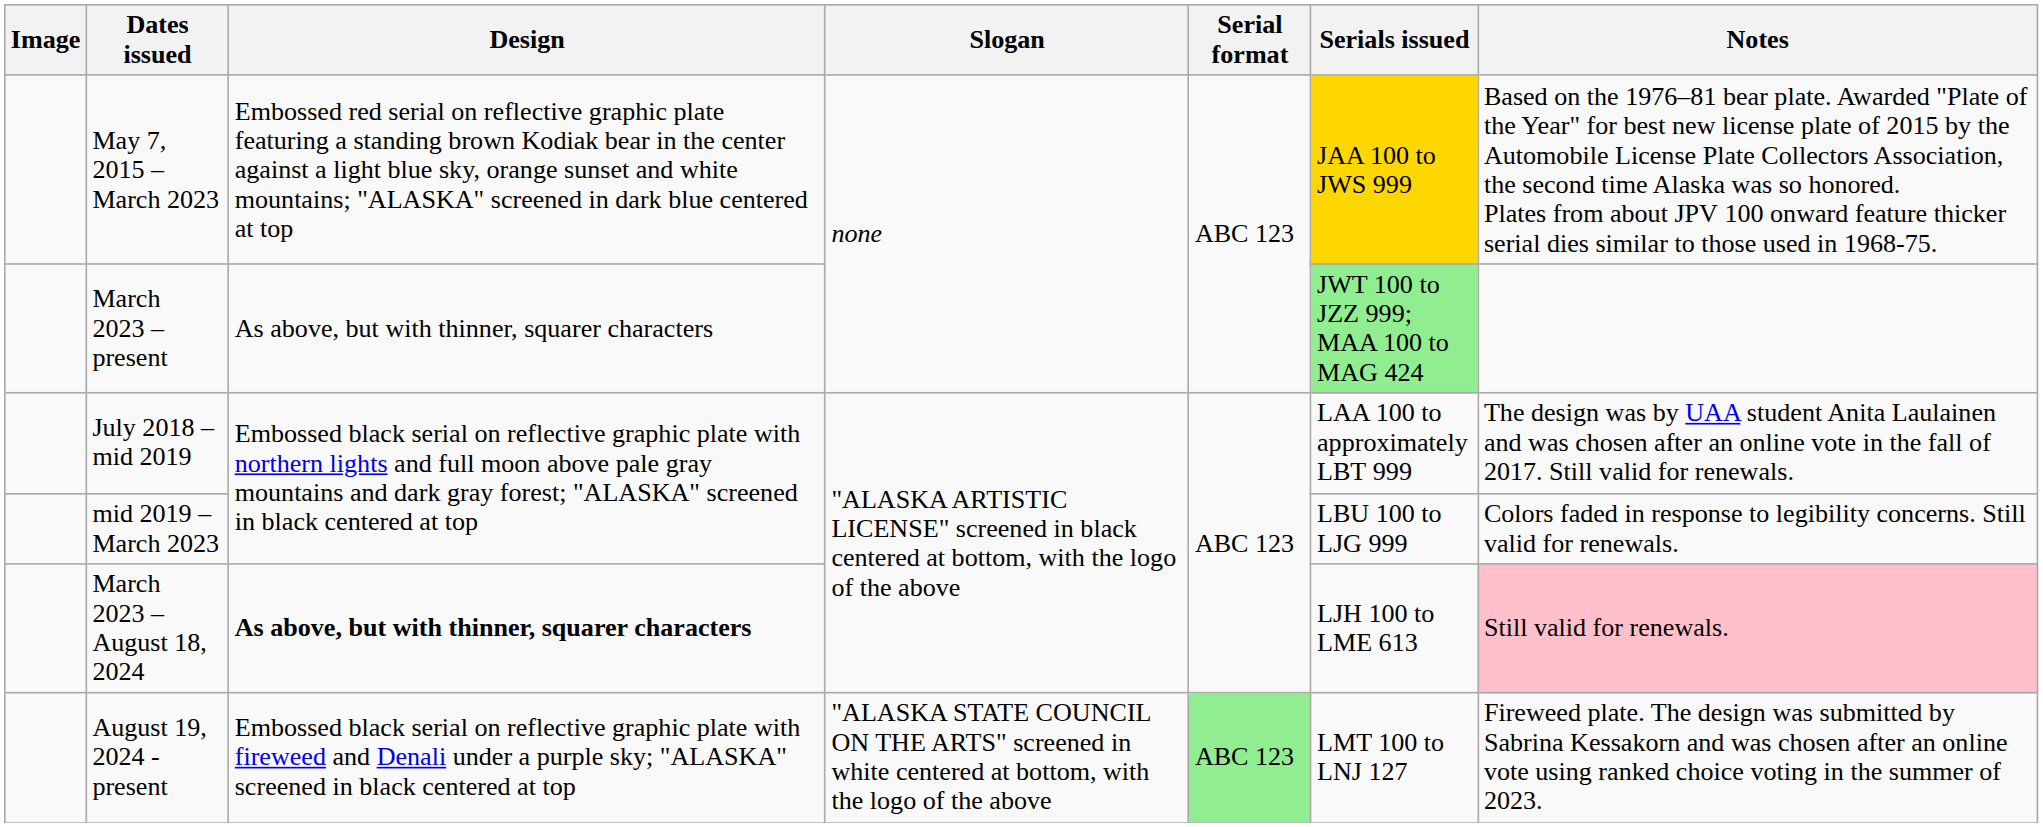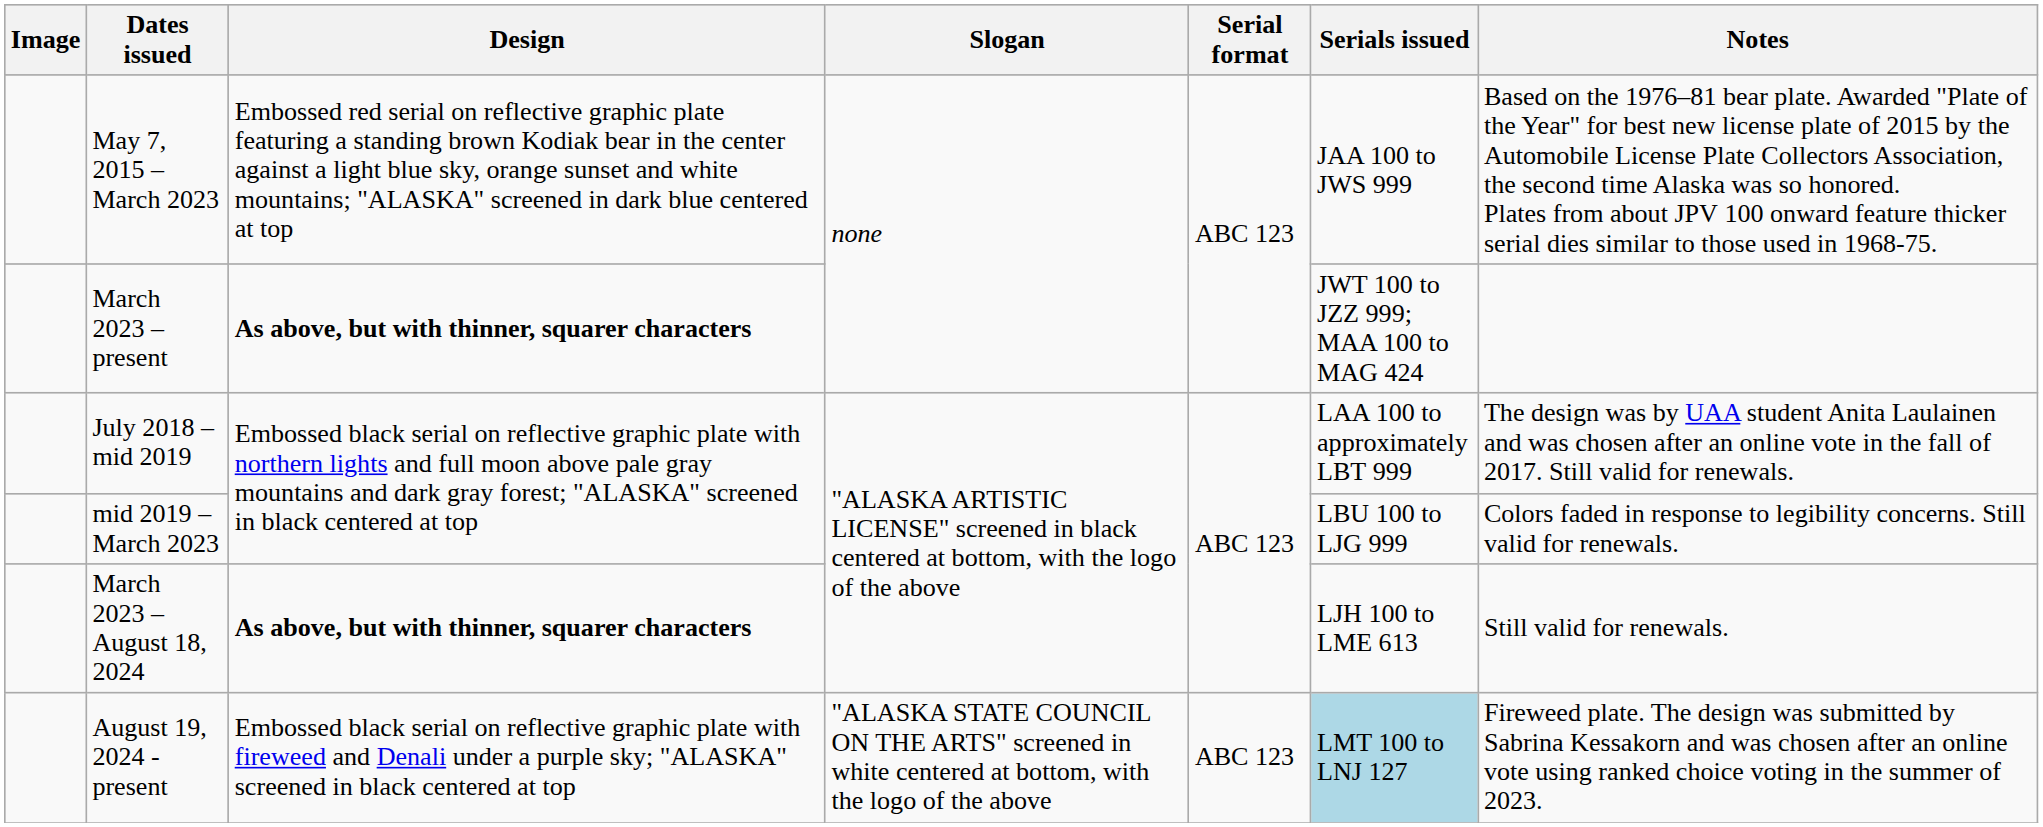(1376, 169) gold background -> (1376, 169) no background
(474, 327) normal -> (493, 327) bold
(1383, 327) lightgreen background -> (1383, 327) no background
(1606, 628) pink background -> (1606, 628) no background
(1245, 757) lightgreen background -> (1245, 757) no background
(1381, 757) no background -> (1381, 757) lightblue background
